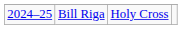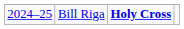(140, 14) normal -> (141, 14) bold
